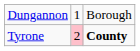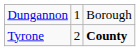(77, 35) pink background -> (77, 35) no background
